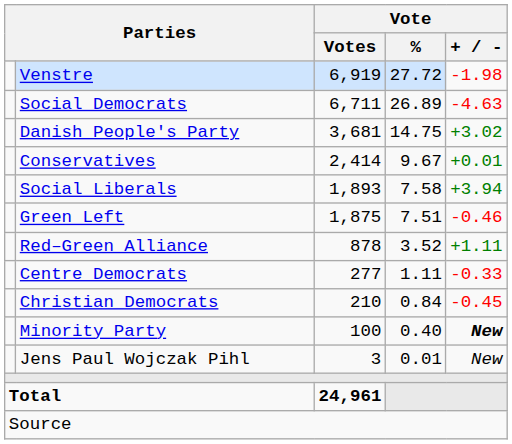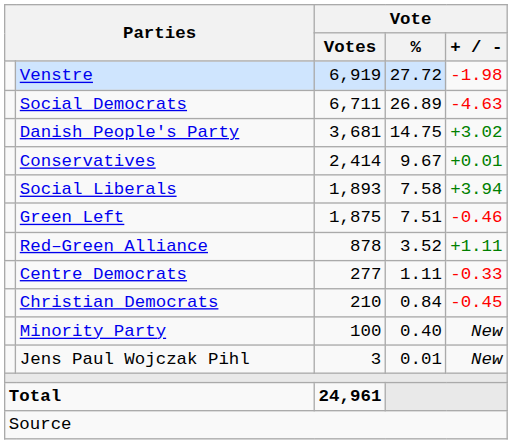(487, 331) bold -> (487, 331) normal
